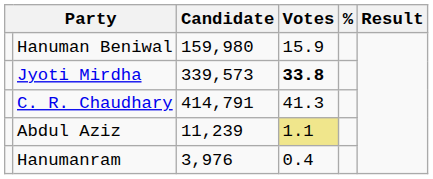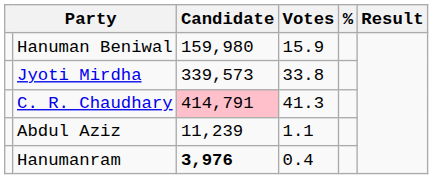(303, 75) bold -> (303, 75) normal
(217, 103) no background -> (217, 103) pink background
(298, 131) khaki background -> (298, 131) no background
(207, 160) normal -> (207, 160) bold
